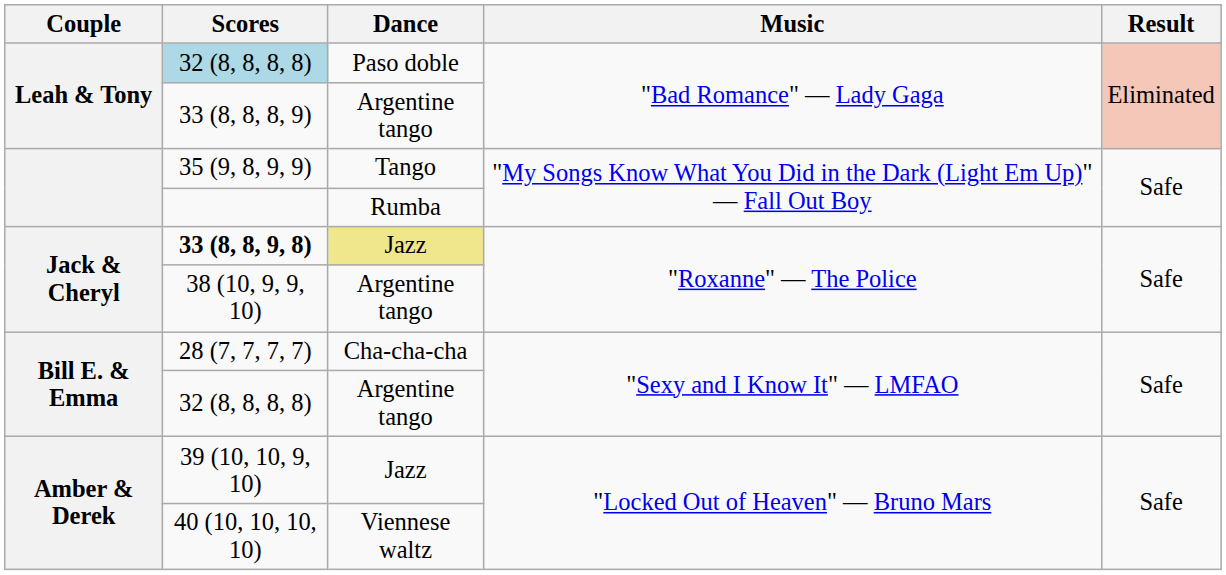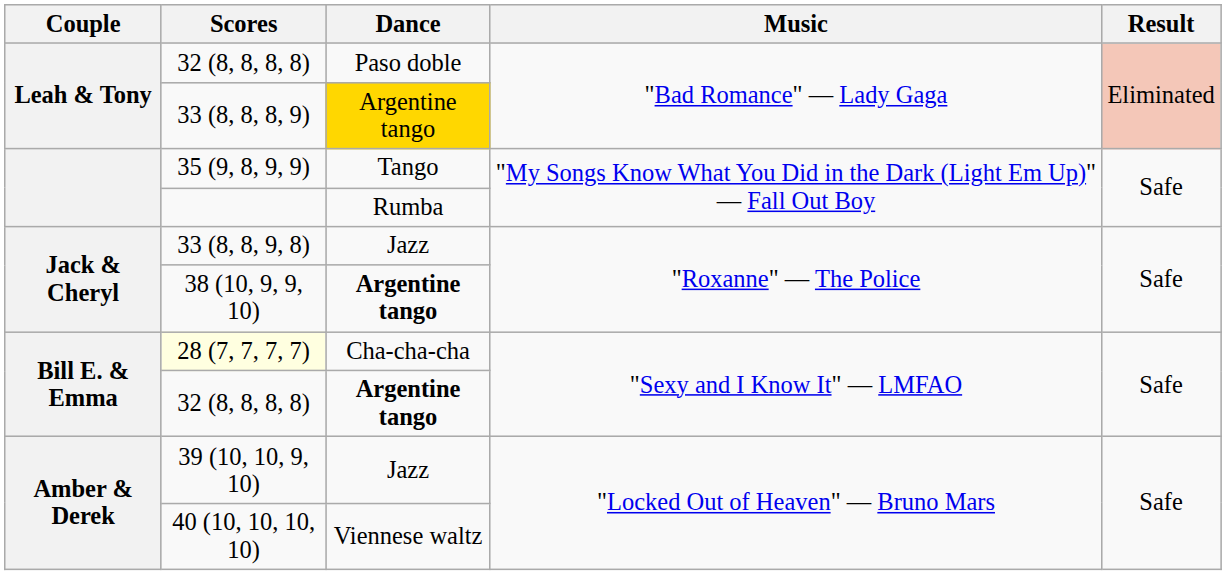(245, 62) lightblue background -> (244, 62) no background
(406, 115) no background -> (408, 115) gold background
(245, 245) bold -> (244, 245) normal
(406, 245) khaki background -> (408, 245) no background
(406, 298) normal -> (408, 298) bold
(245, 350) no background -> (244, 350) lightyellow background
(406, 403) normal -> (408, 403) bold
